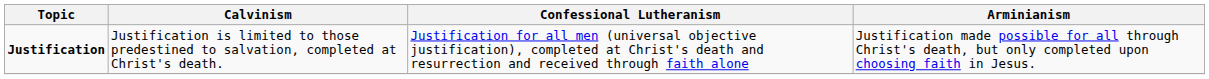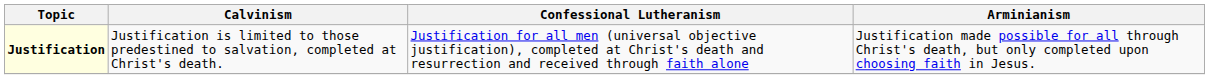(56, 49) no background -> (56, 49) lightyellow background
